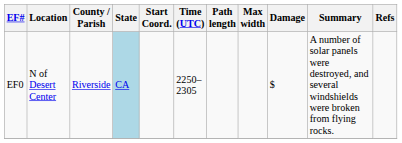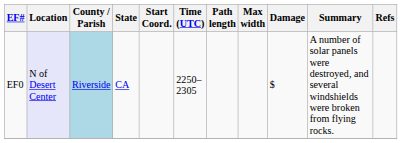(43, 85) no background -> (43, 85) lavender background
(91, 85) no background -> (91, 85) lightblue background
(122, 85) lightblue background -> (122, 85) no background
